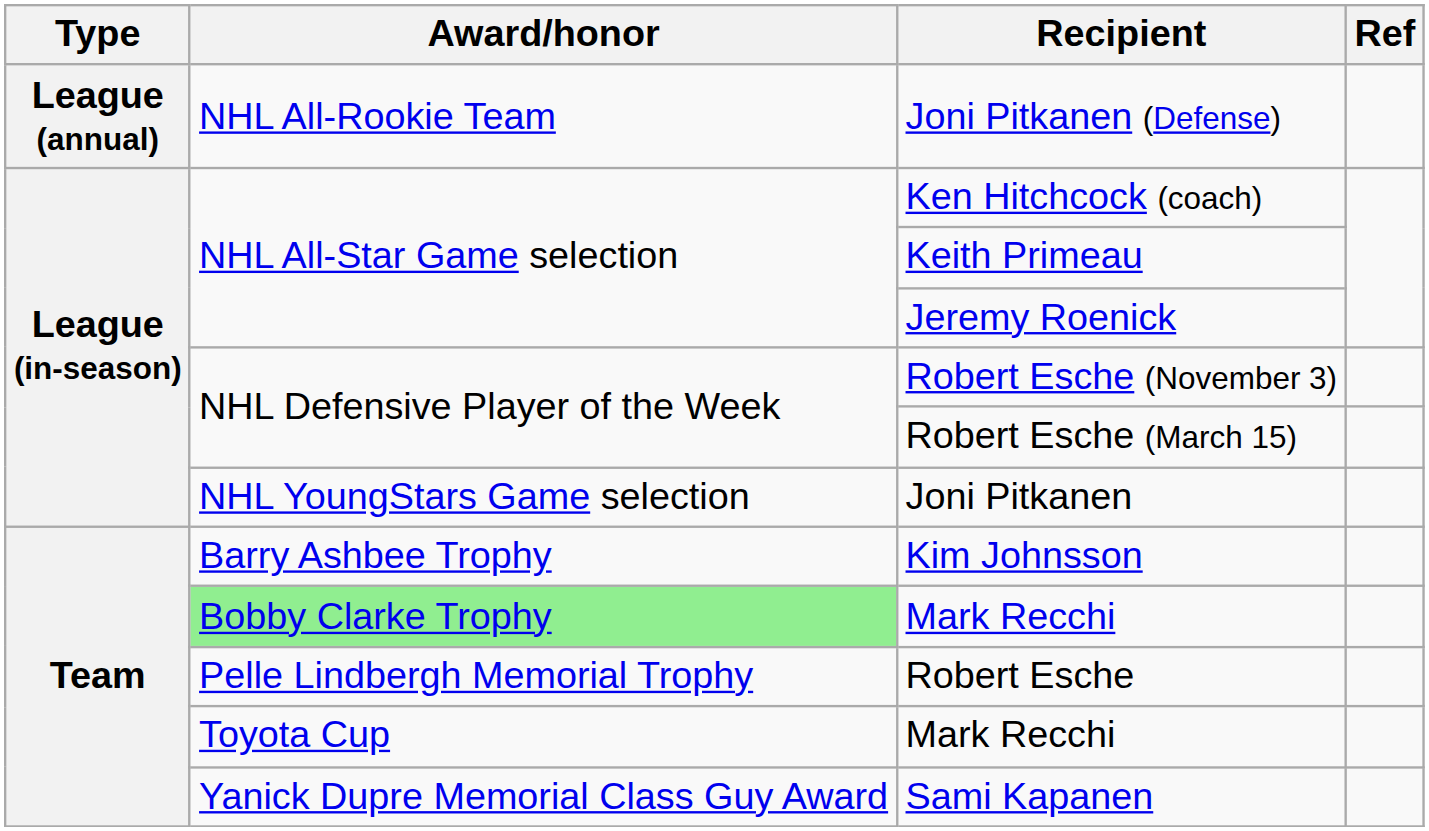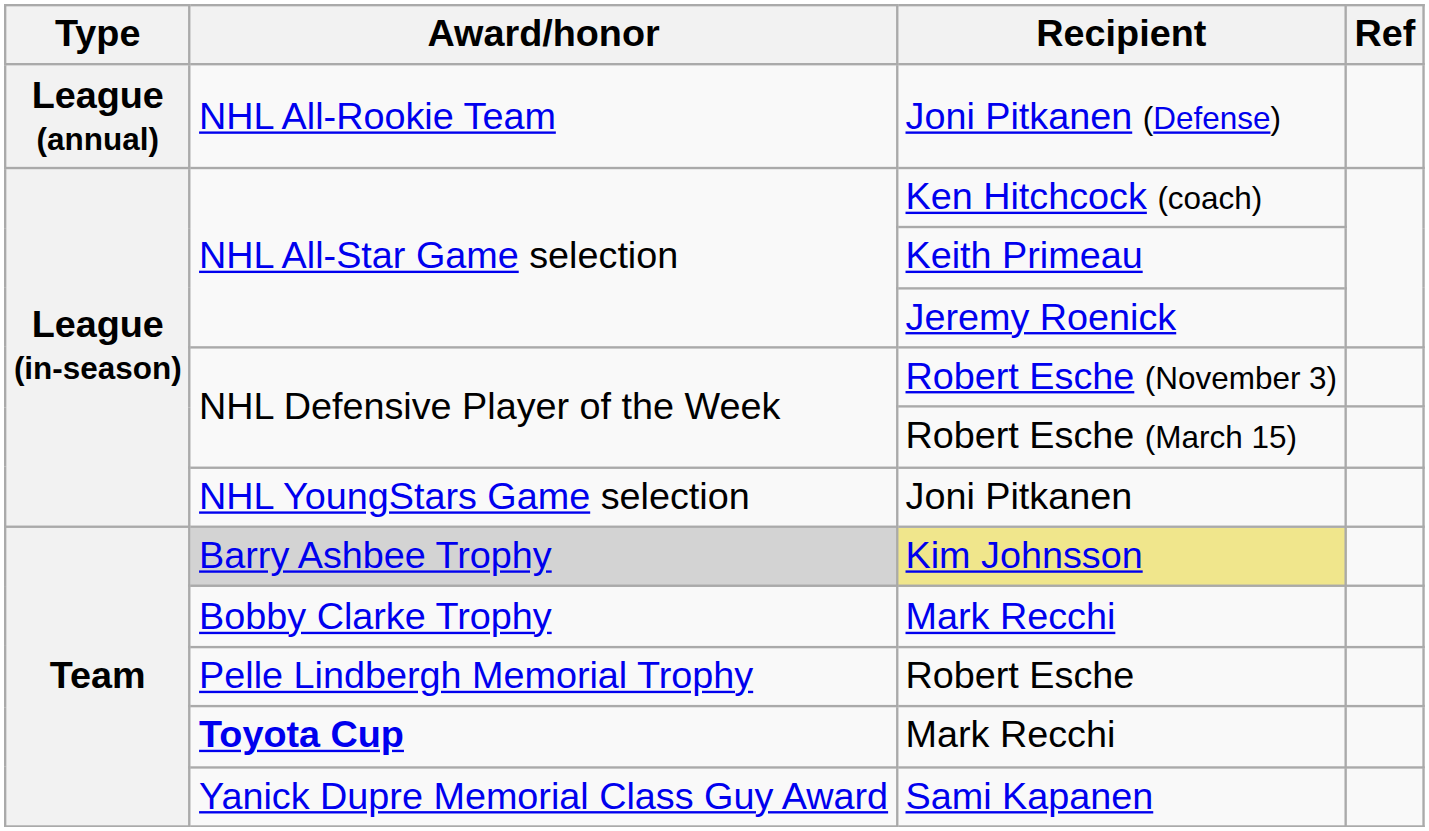(375, 556) no background -> (375, 556) lightgrey background
(1024, 556) no background -> (1024, 556) khaki background
(375, 615) lightgreen background -> (375, 615) no background
(295, 735) normal -> (302, 735) bold
